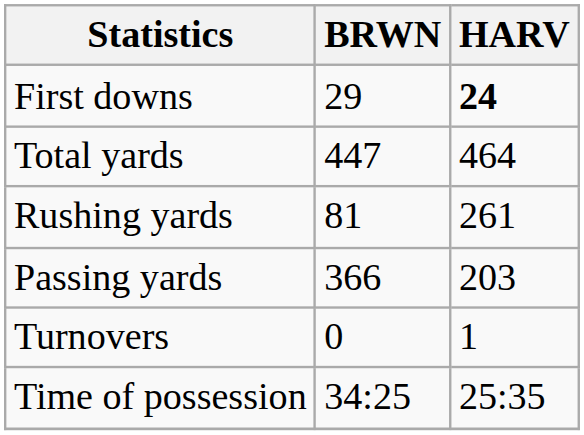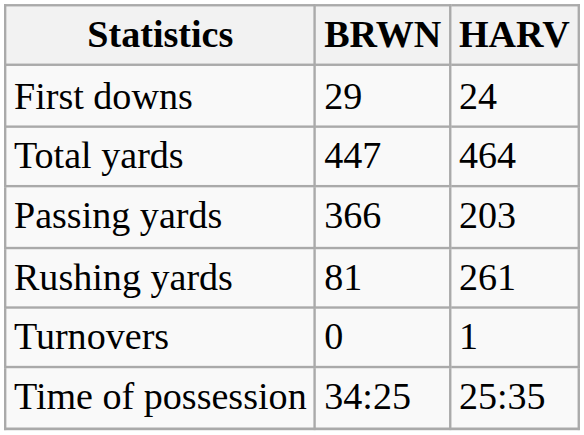(478, 95) bold -> (478, 95) normal
rows swapped: (123, 215) <-> (118, 276)
